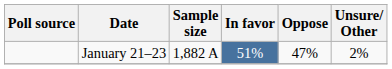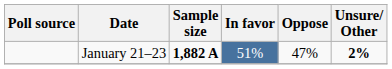(196, 53) normal -> (196, 53) bold
(359, 53) normal -> (359, 53) bold
